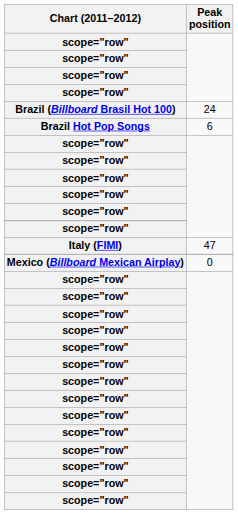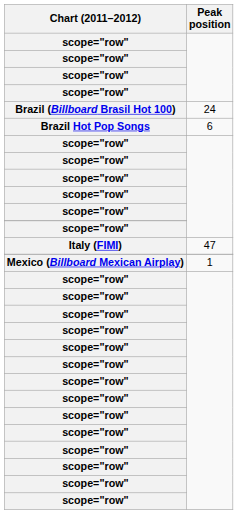(210, 263) 0 -> (210, 263) 1
